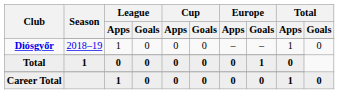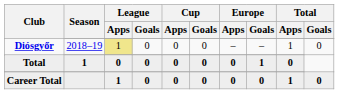(118, 47) no background -> (118, 47) khaki background
